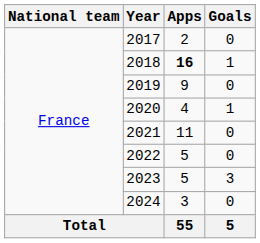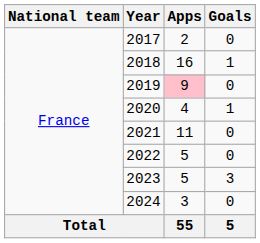(185, 63) bold -> (185, 63) normal
(185, 86) no background -> (185, 86) pink background
